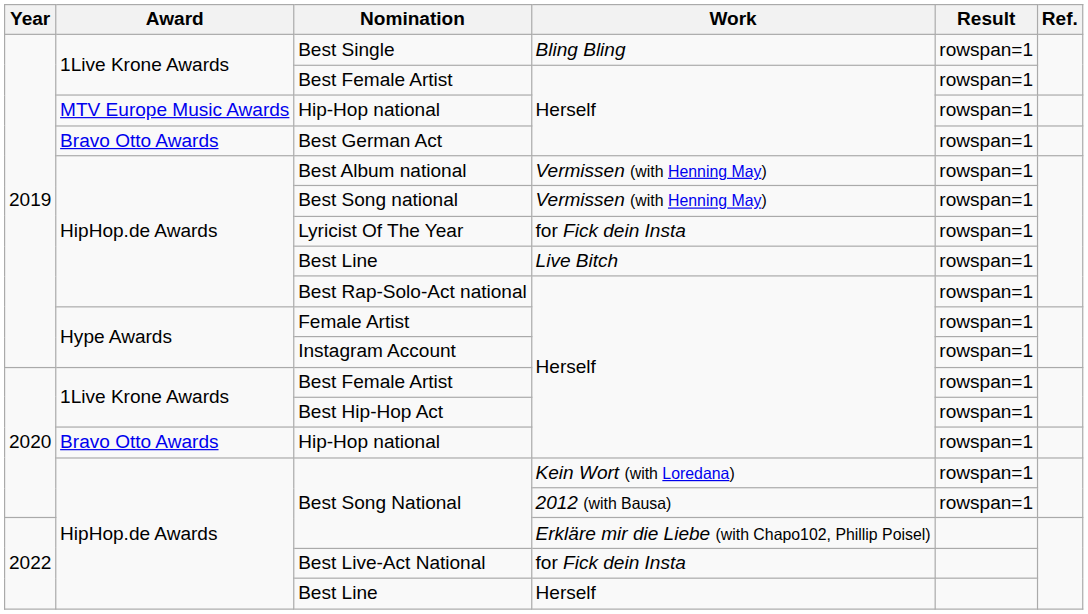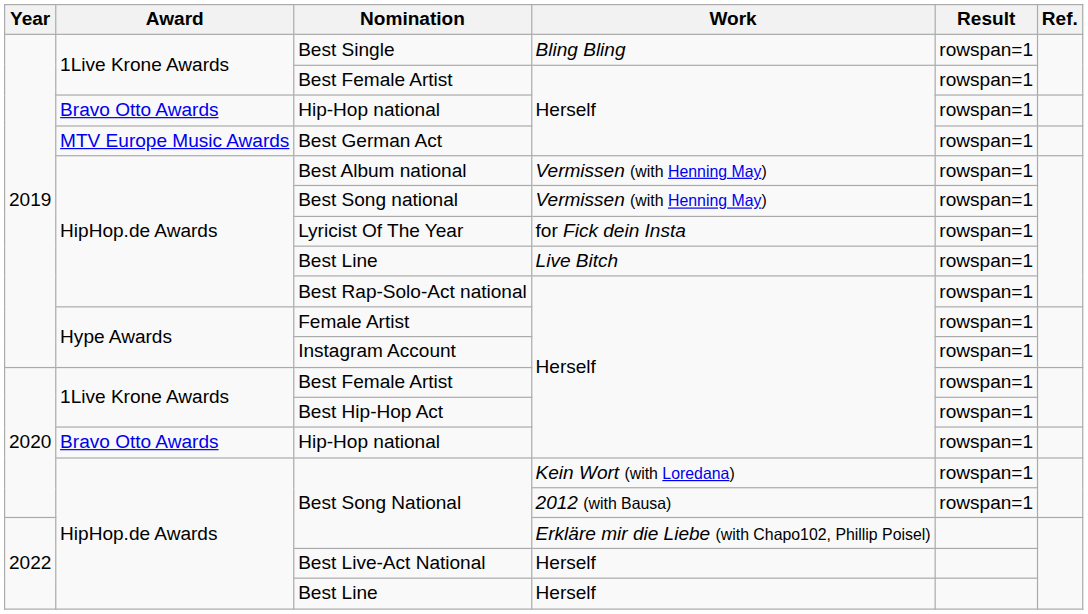(175, 110) MTV Europe Music Awards -> (139, 110) Bravo Otto Awards
(139, 140) Bravo Otto Awards -> (175, 140) MTV Europe Music Awards
(611, 563) for Fick dein Insta -> (566, 563) Herself
